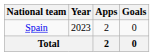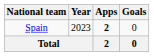(106, 28) normal -> (106, 28) bold
